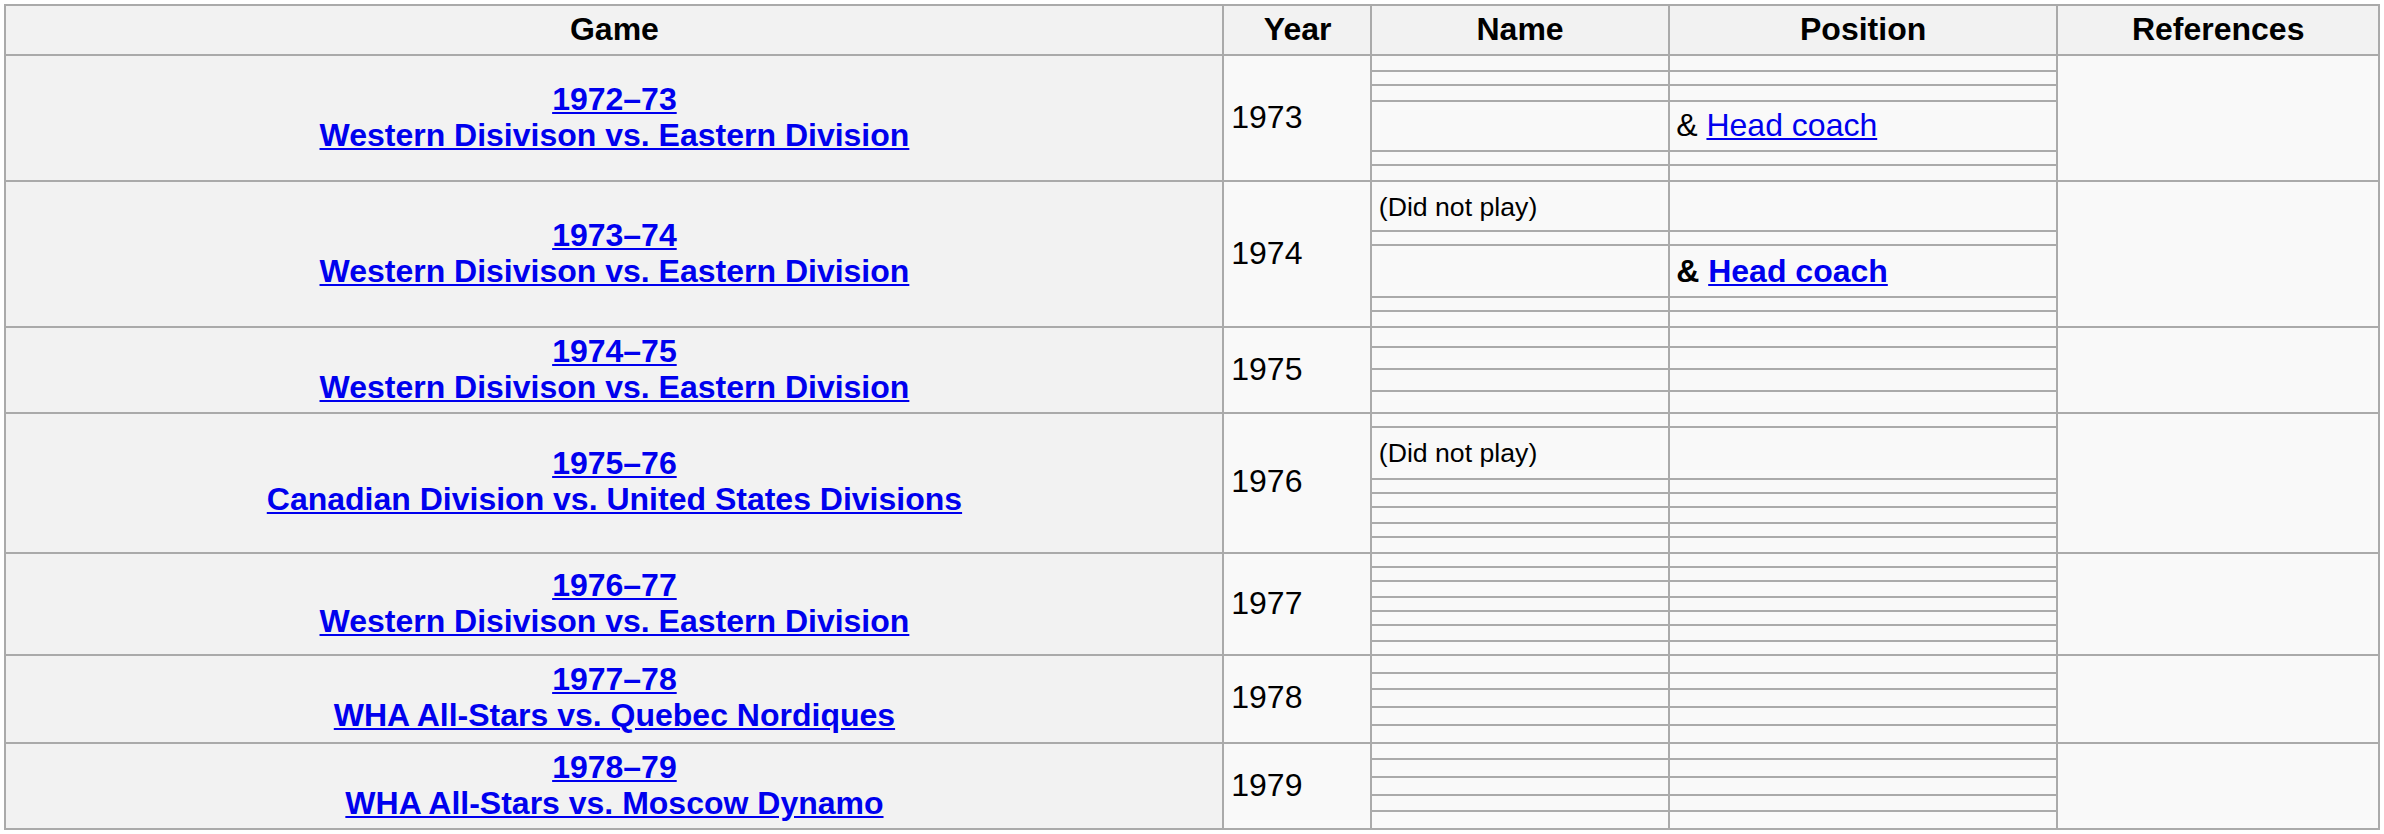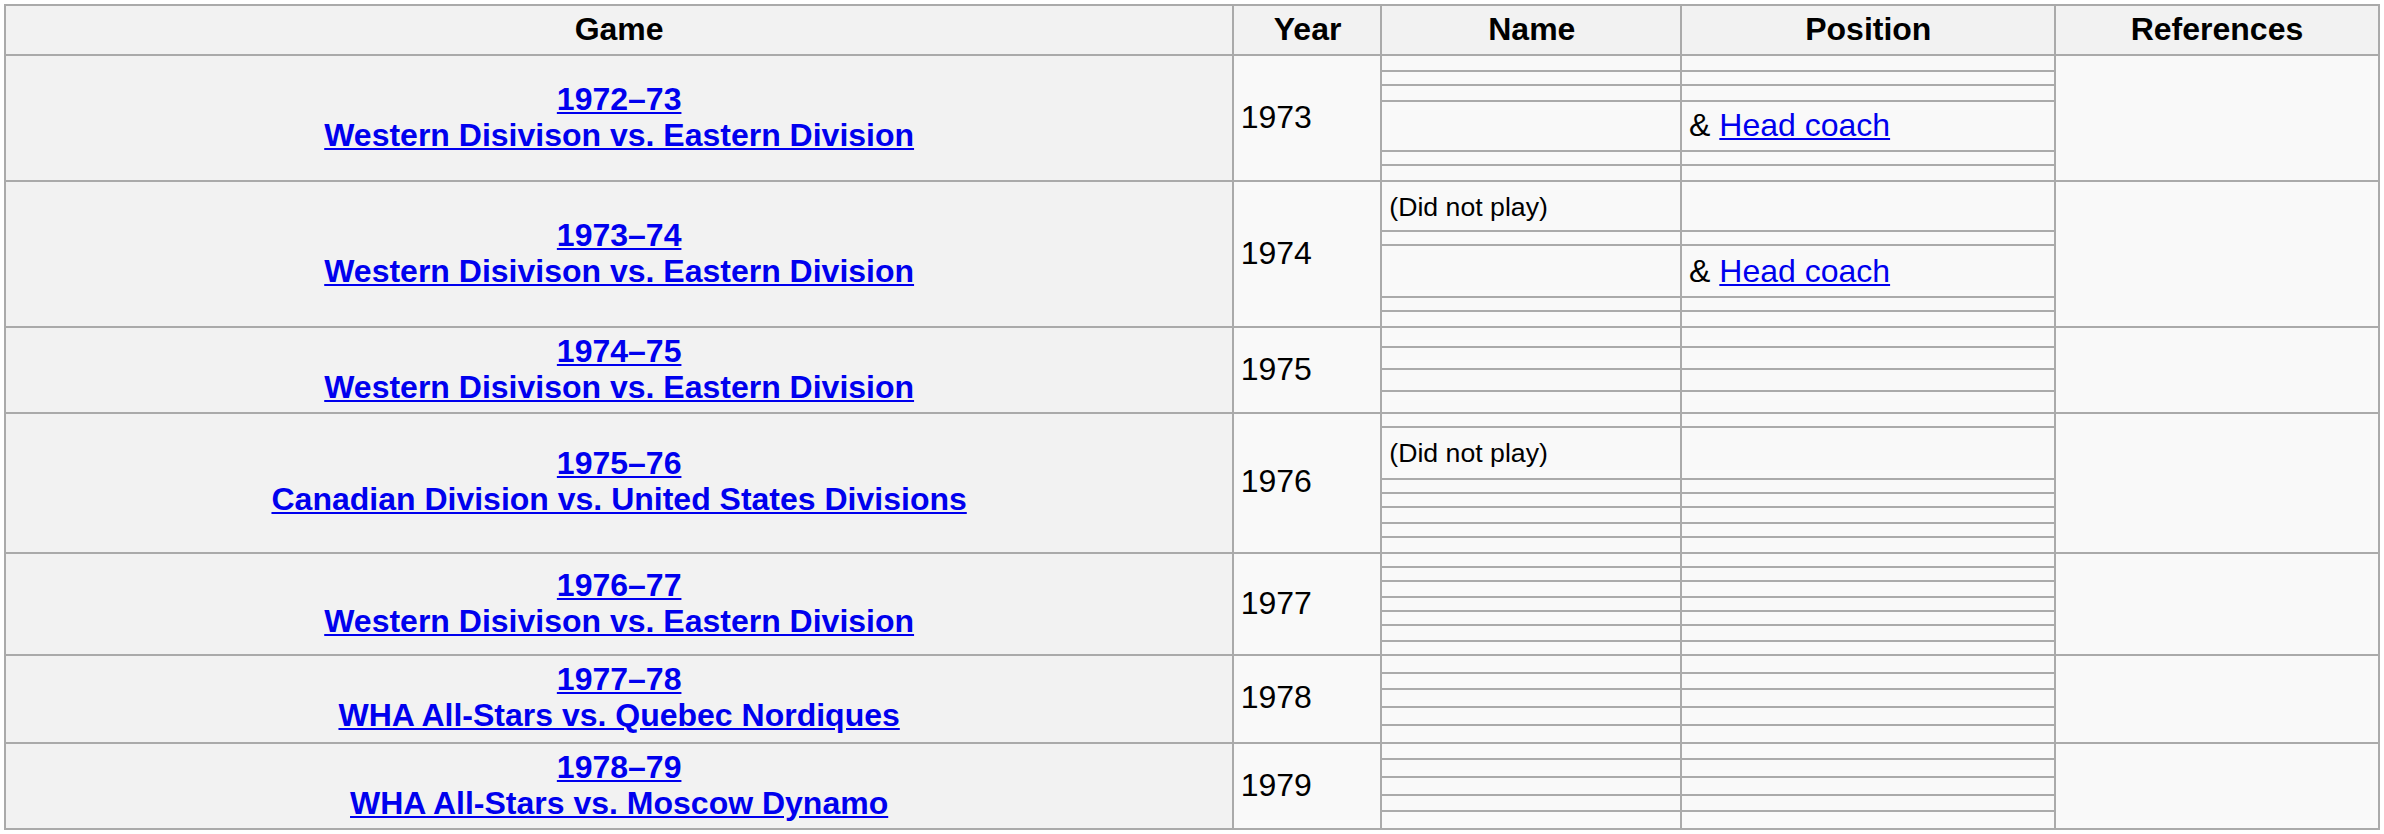(1782, 270) bold -> (1790, 270) normal
